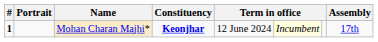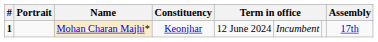(183, 28) bold -> (183, 28) normal
(298, 28) lightyellow background -> (298, 28) no background
